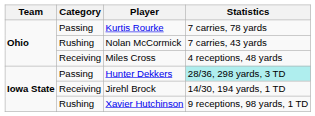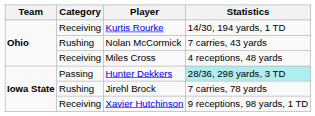(76, 27) Passing -> (80, 27) Receiving
(227, 27) 7 carries, 78 yards -> (237, 27) 14/30, 194 yards, 1 TD
(80, 88) Receiving -> (77, 88) Rushing
(237, 88) 14/30, 194 yards, 1 TD -> (227, 88) 7 carries, 78 yards
(77, 104) Rushing -> (80, 104) Receiving
